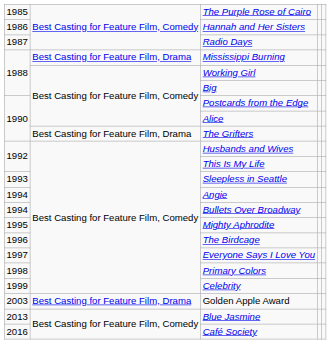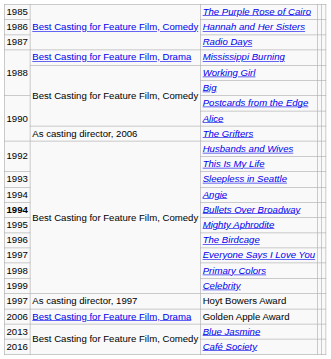(112, 133) Best Casting for Feature Film, Drama -> (85, 133) As casting director, 2006
(17, 210) normal -> (17, 210) bold
+ row: (244, 301)
(17, 301) 2003 -> (17, 316) 2006
